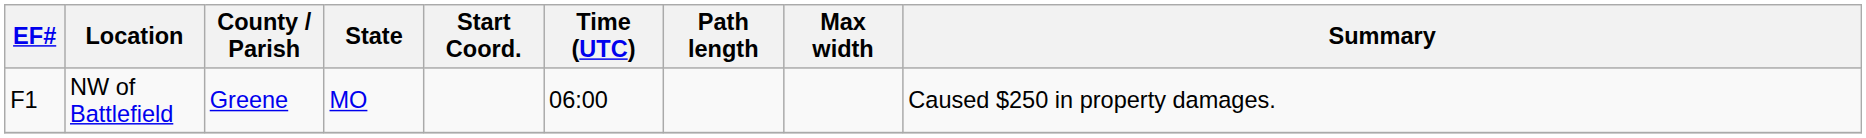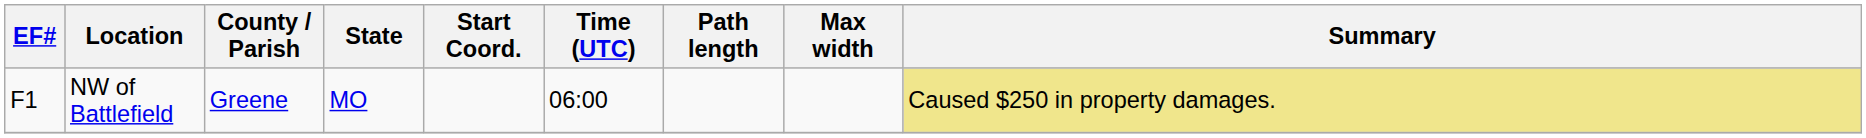(1092, 100) no background -> (1092, 100) khaki background
